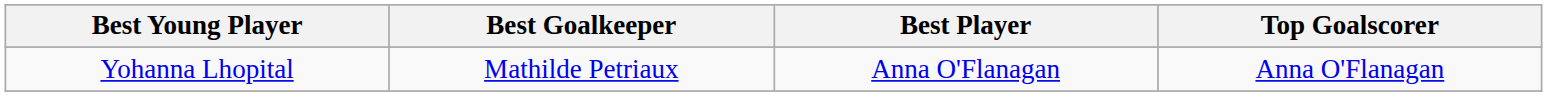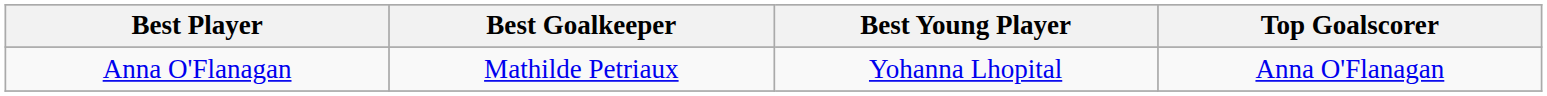columns swapped: (966, 25) <-> (197, 25)
